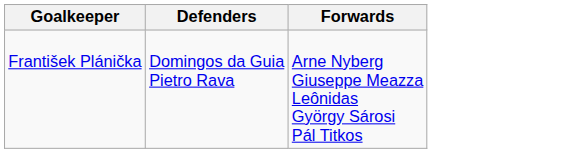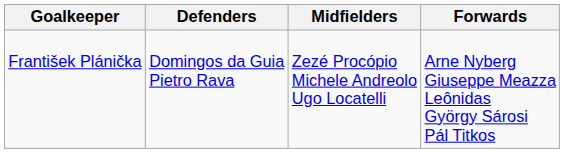+ column: (354, 17)
